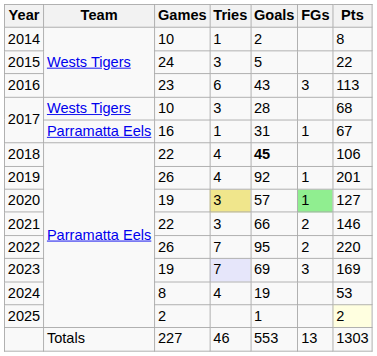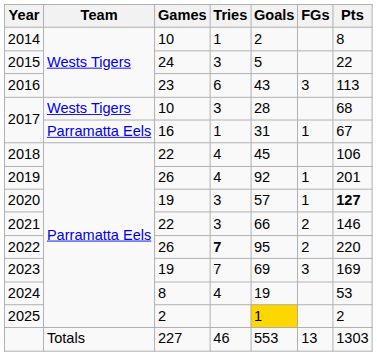(262, 154) bold -> (262, 154) normal
(217, 200) khaki background -> (217, 200) no background
(305, 200) lightgreen background -> (305, 200) no background
(348, 200) normal -> (348, 200) bold
(217, 246) normal -> (217, 246) bold
(217, 270) lavender background -> (217, 270) no background
(258, 316) no background -> (258, 316) gold background
(340, 316) lightyellow background -> (340, 316) no background
